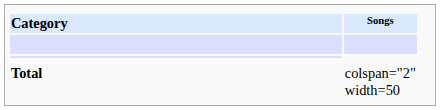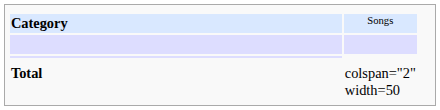(380, 20) bold -> (380, 20) normal
